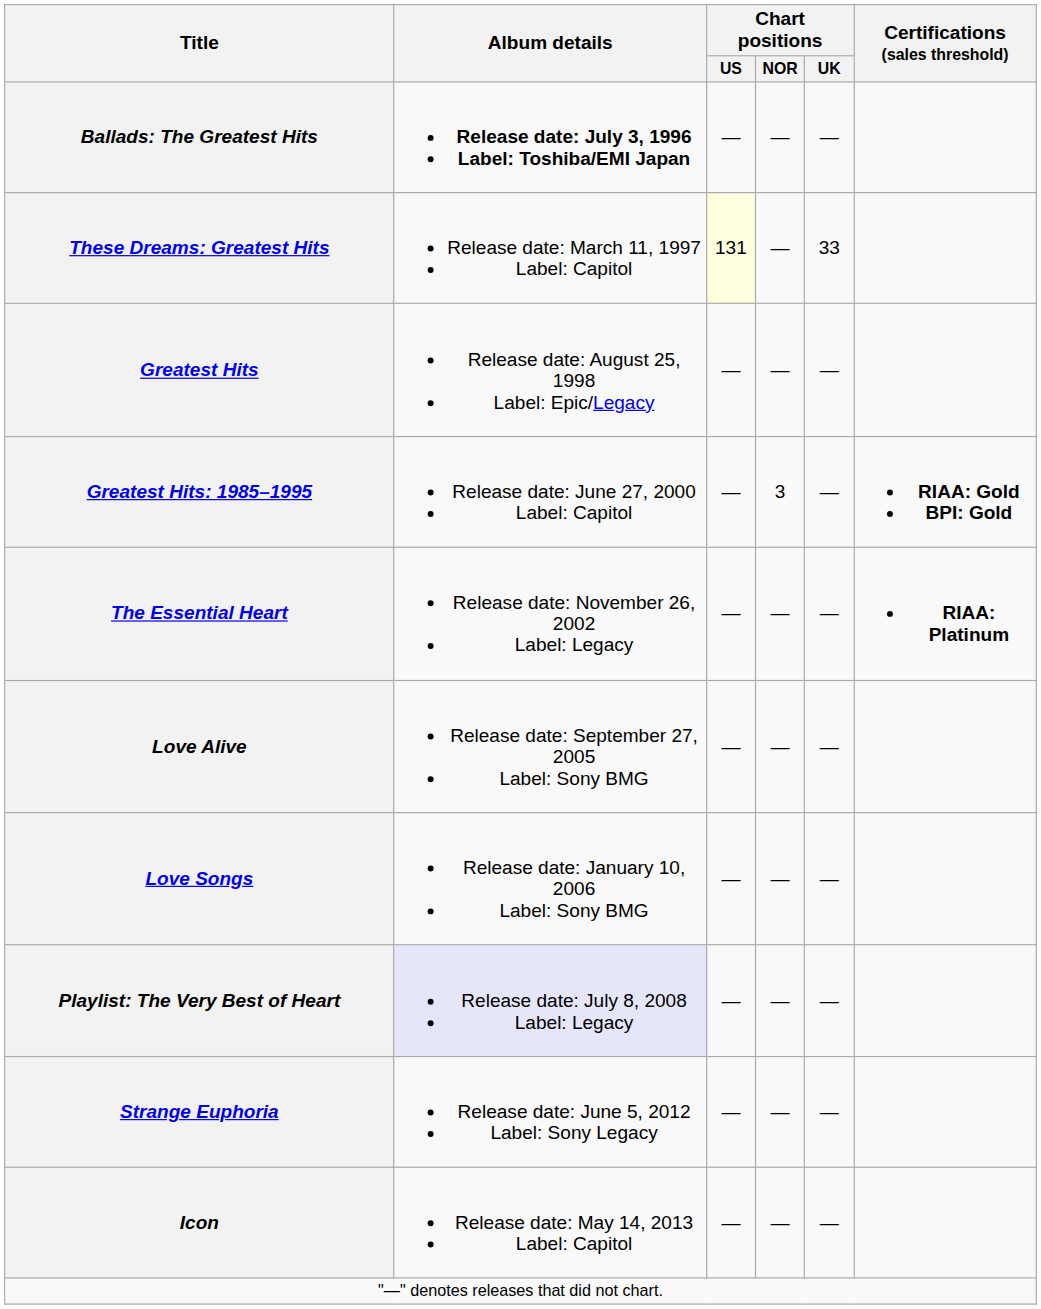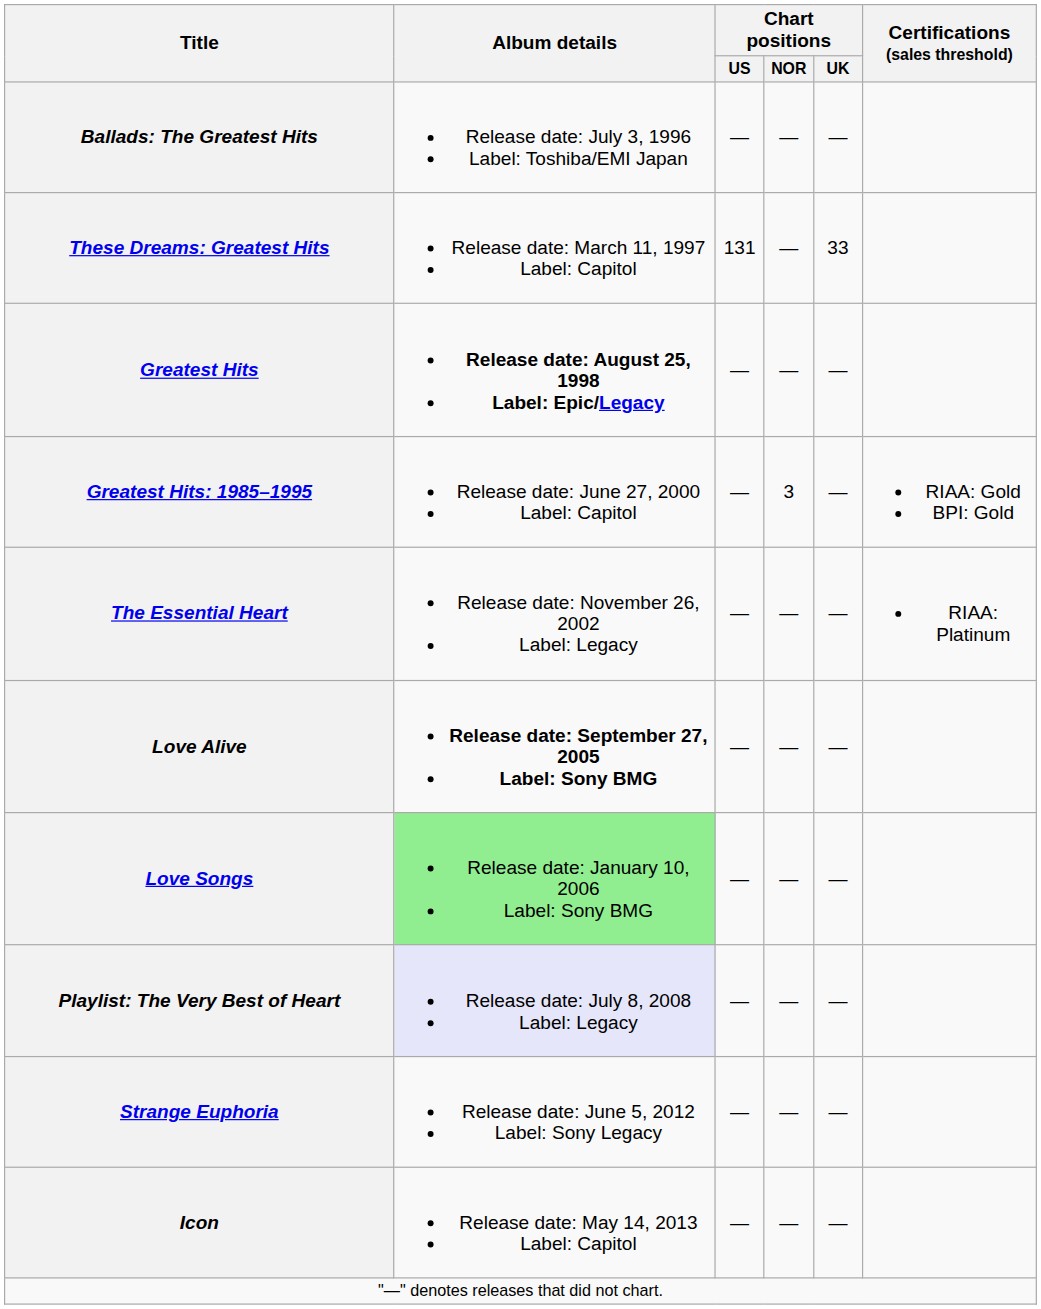(550, 148) bold -> (555, 148) normal
(731, 248) lightyellow background -> (740, 248) no background
(550, 381) normal -> (555, 381) bold
(945, 503) bold -> (949, 503) normal
(945, 624) bold -> (949, 624) normal
(550, 757) normal -> (555, 757) bold
(550, 890) no background -> (555, 890) lightgreen background
